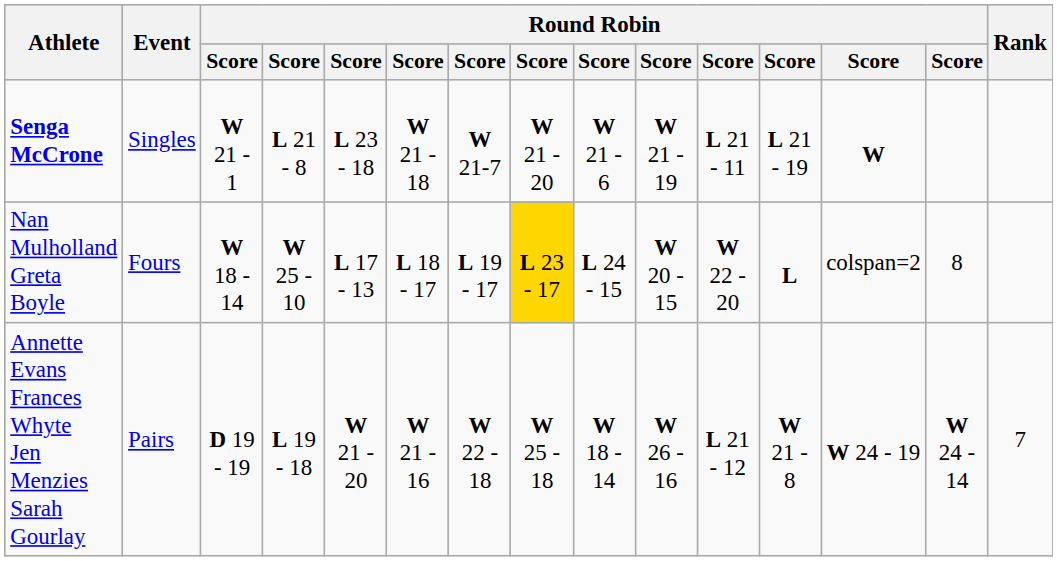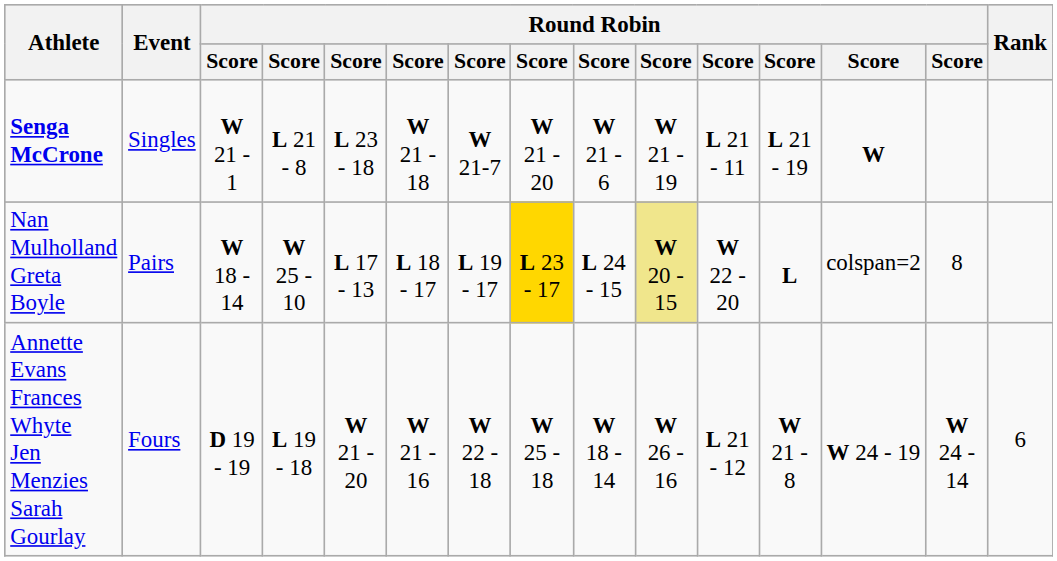(154, 261) Fours -> (151, 261) Pairs
(666, 275) no background -> (666, 275) khaki background
(151, 439) Pairs -> (154, 439) Fours
(1020, 439) 7 -> (1020, 439) 6
